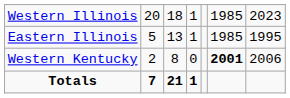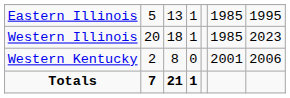rows swapped: (73, 38) <-> (73, 16)
(227, 60) bold -> (227, 60) normal
